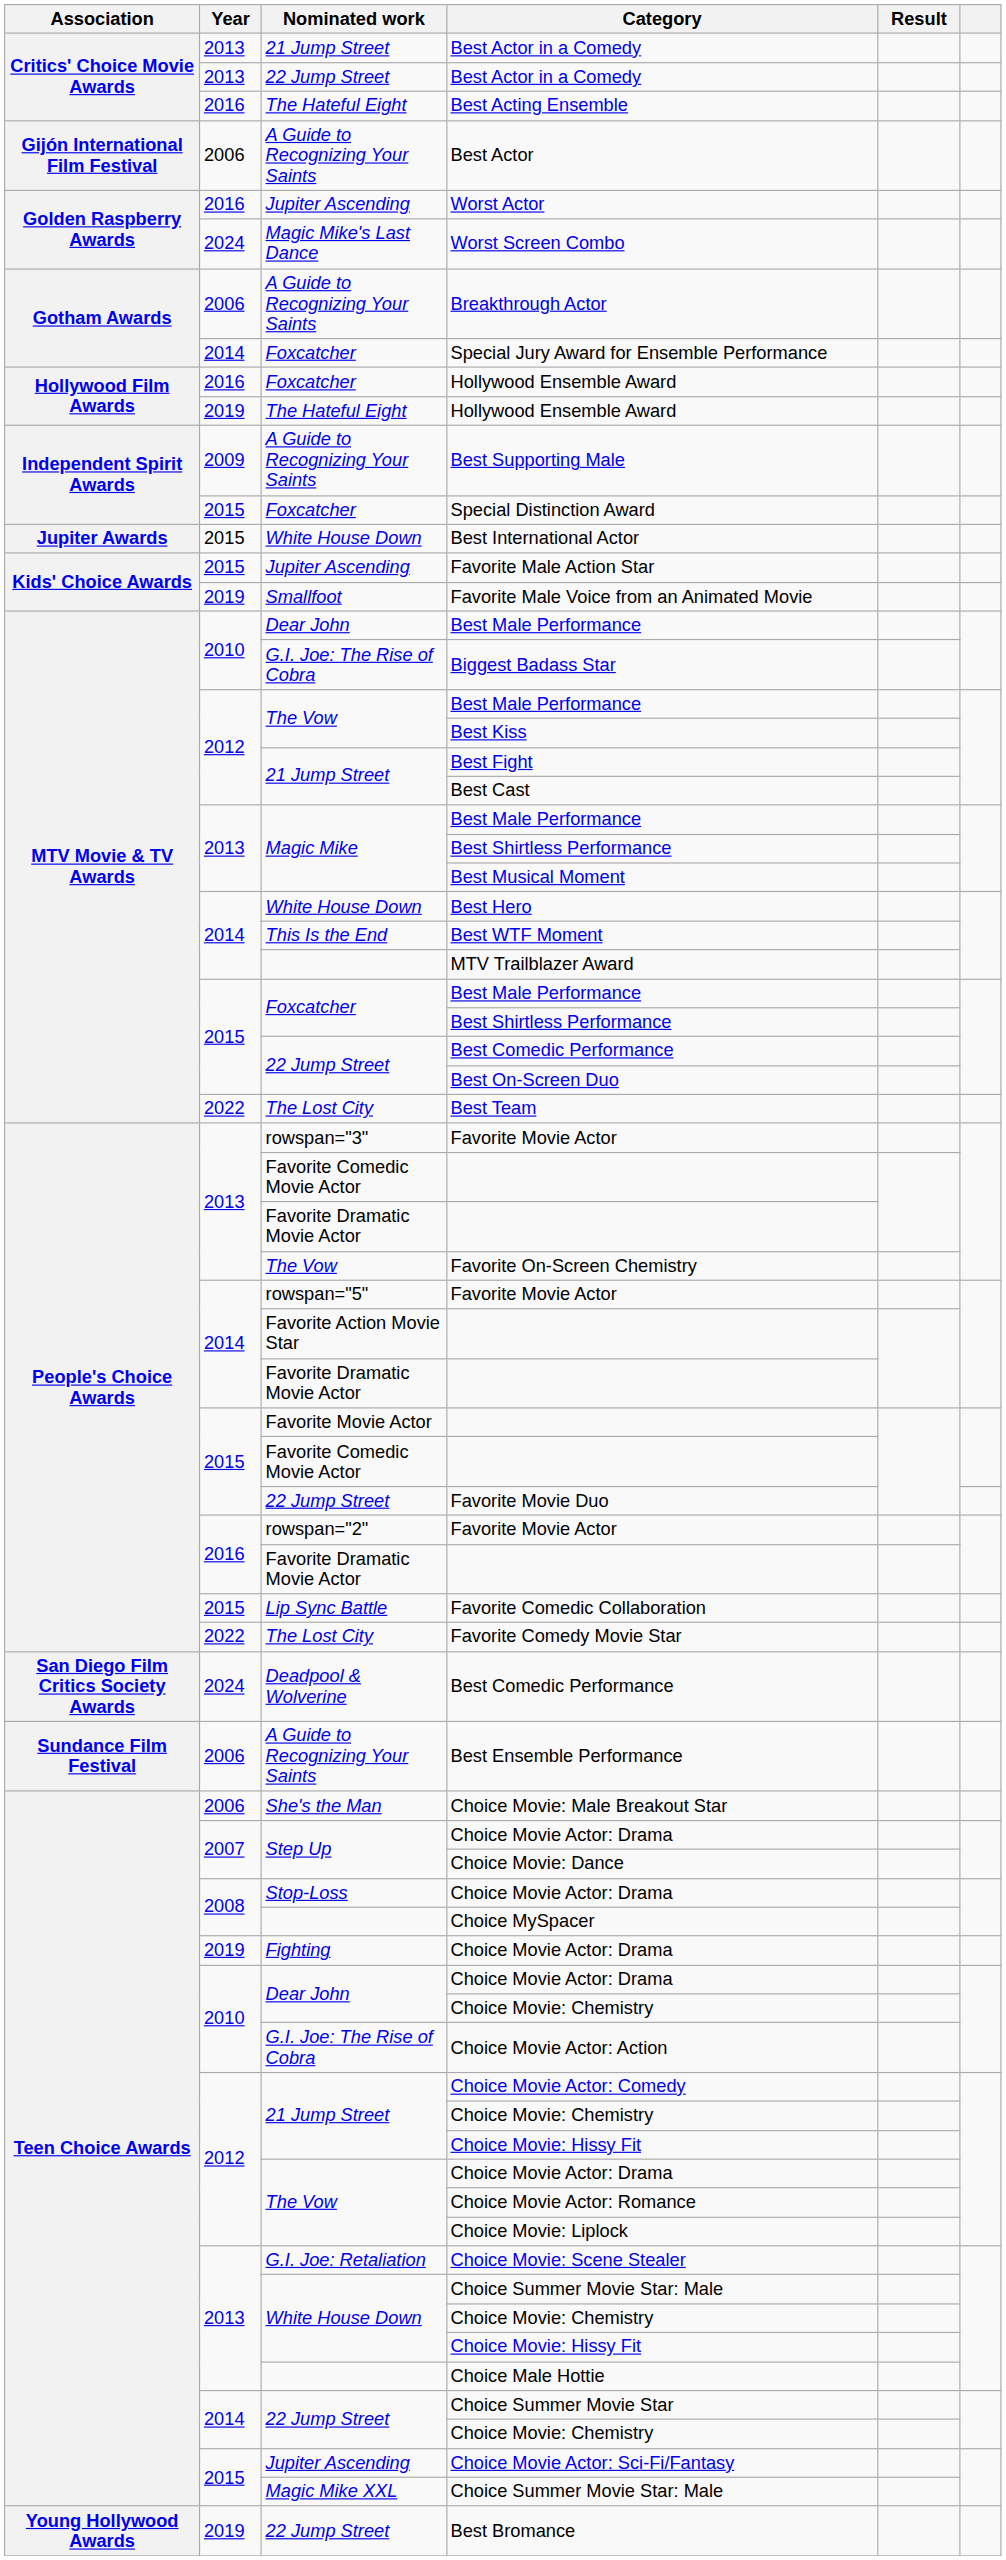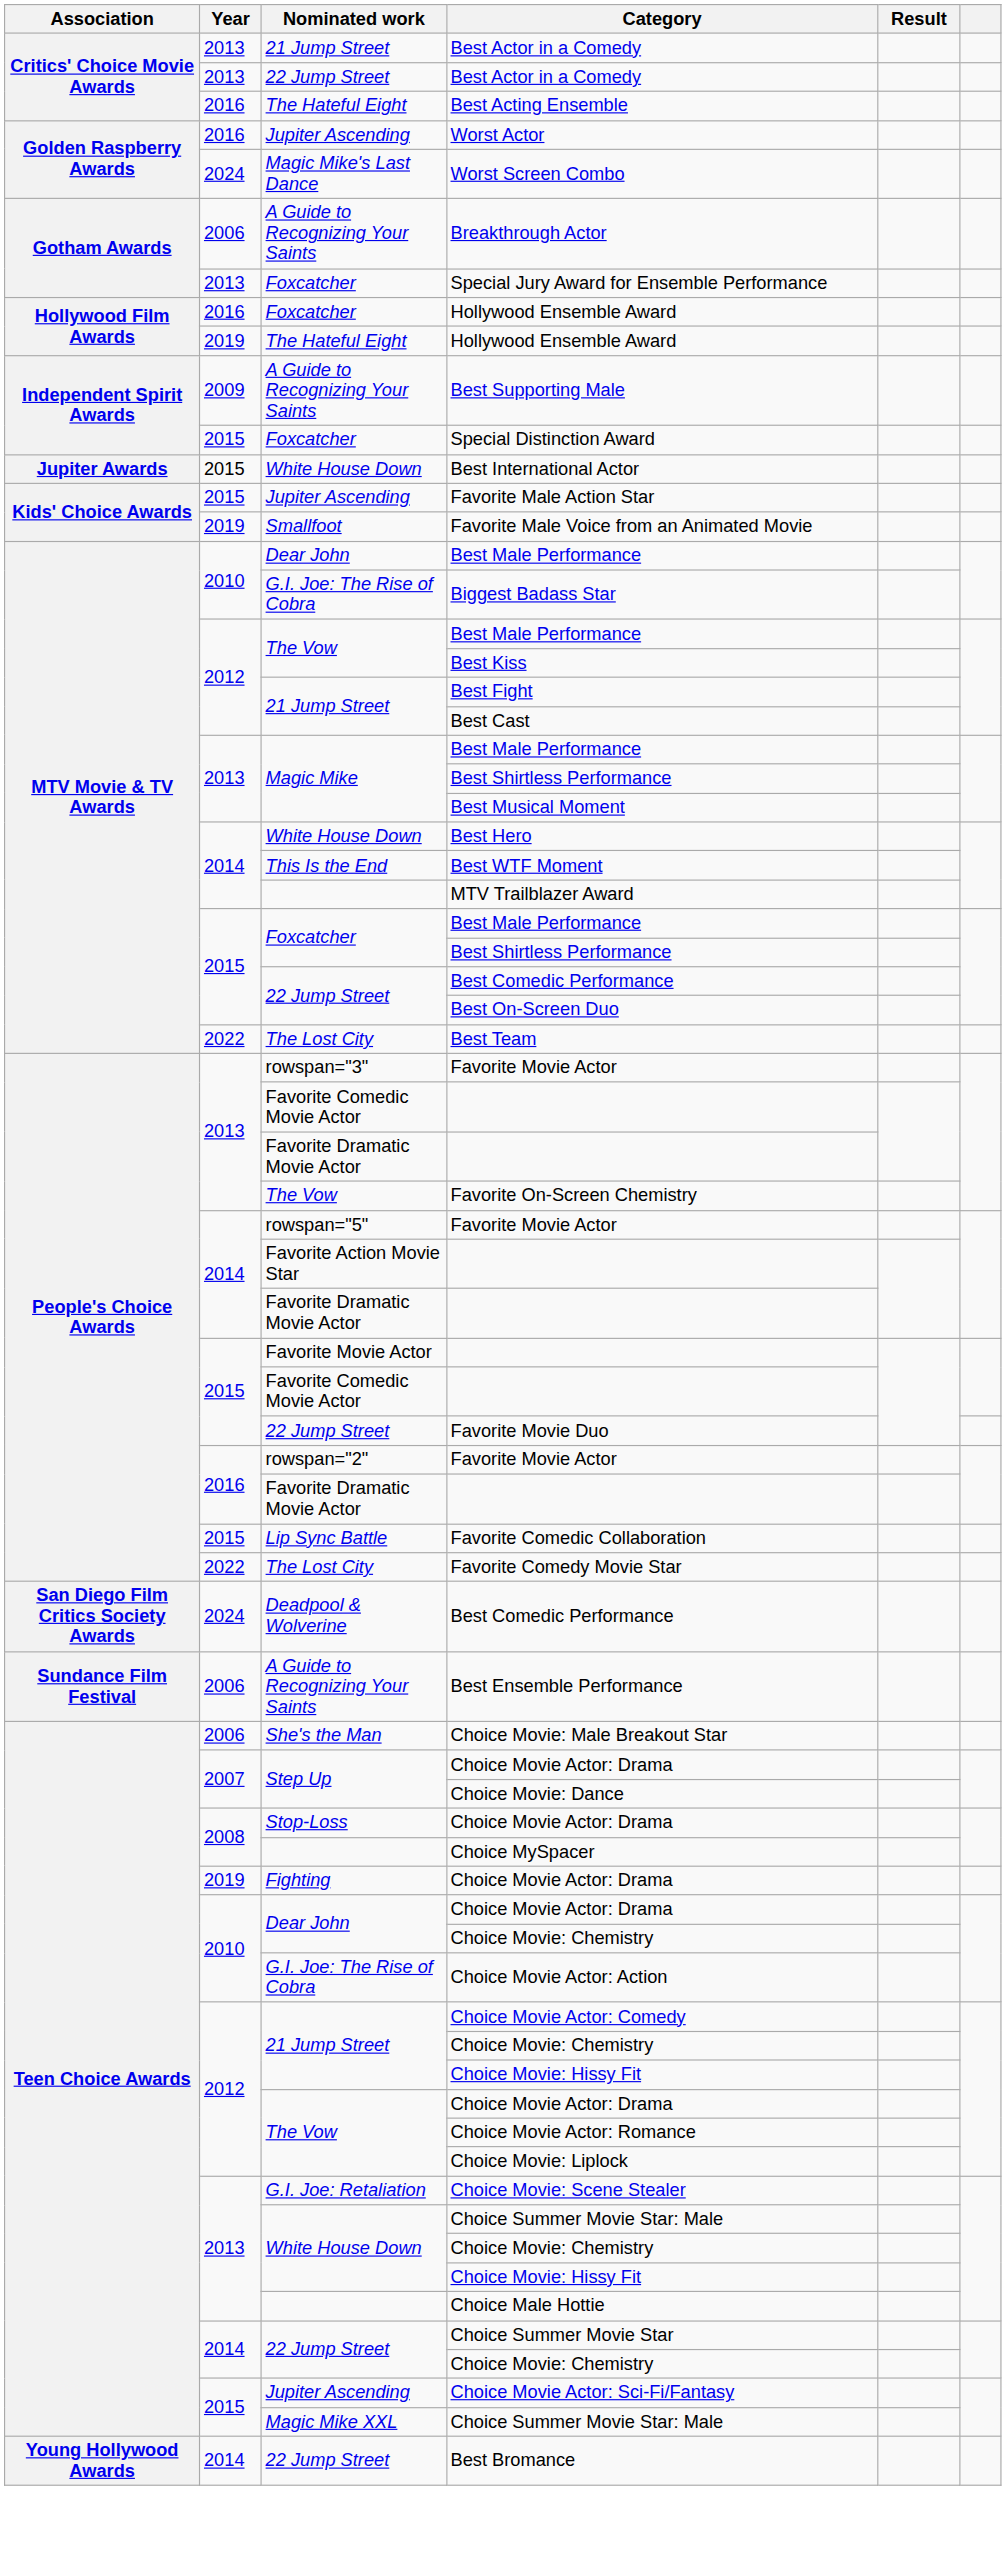- row: (337, 155)
(224, 352) 2014 -> (224, 283) 2013
(224, 2530) 2019 -> (224, 2460) 2014
